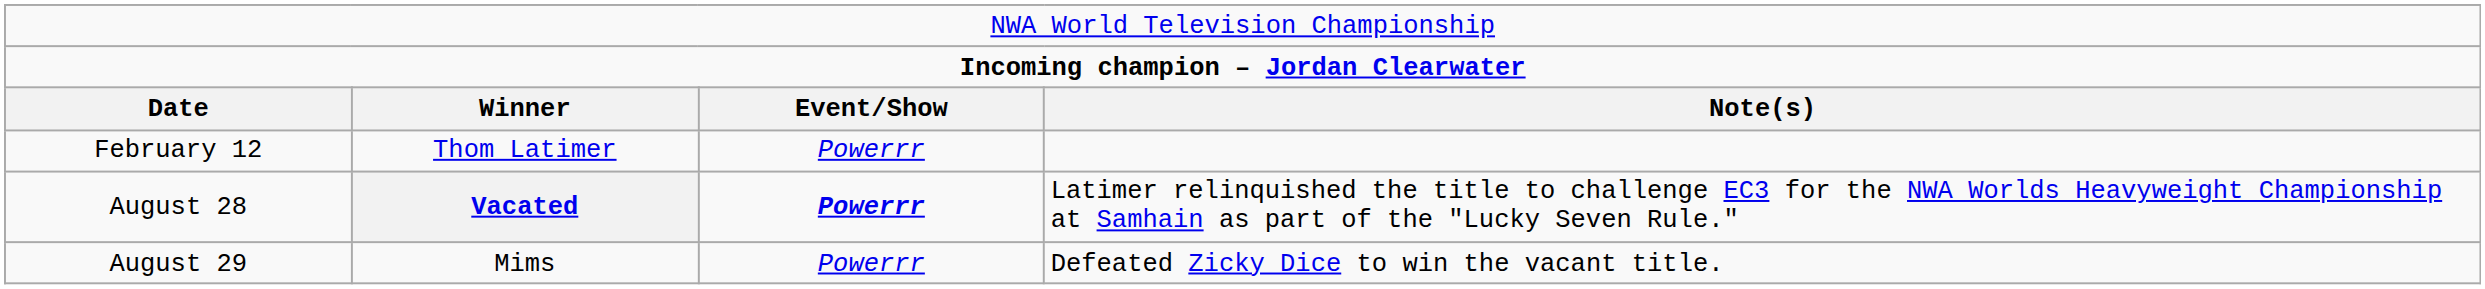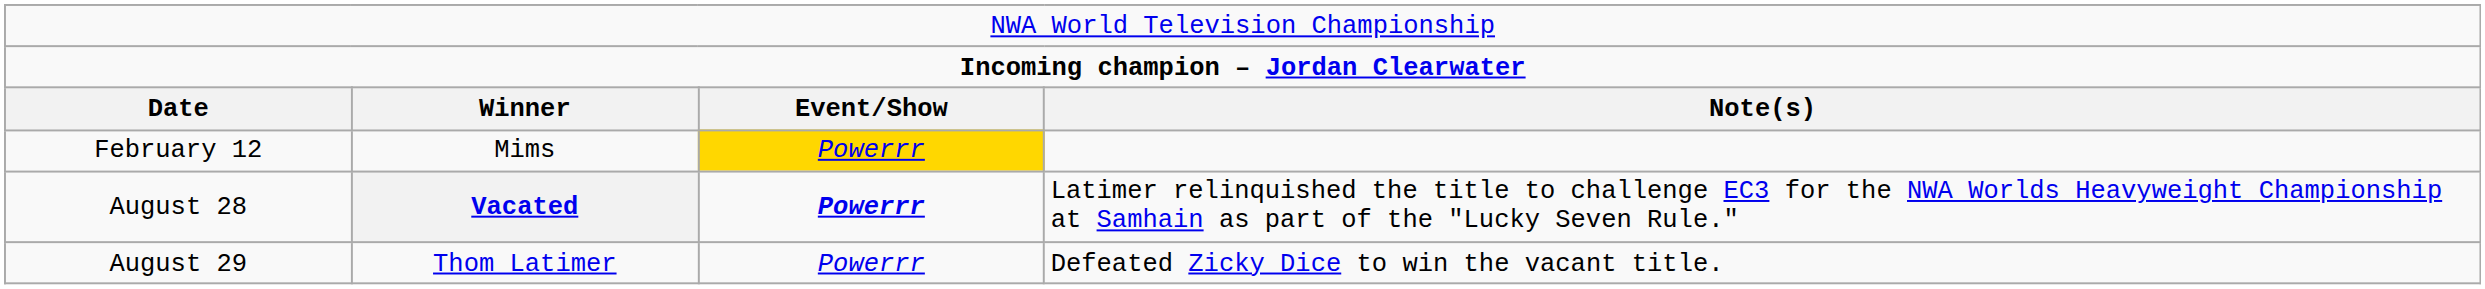(525, 150) Thom Latimer -> (525, 150) Mims
(871, 150) no background -> (871, 150) gold background
(525, 263) Mims -> (525, 263) Thom Latimer
